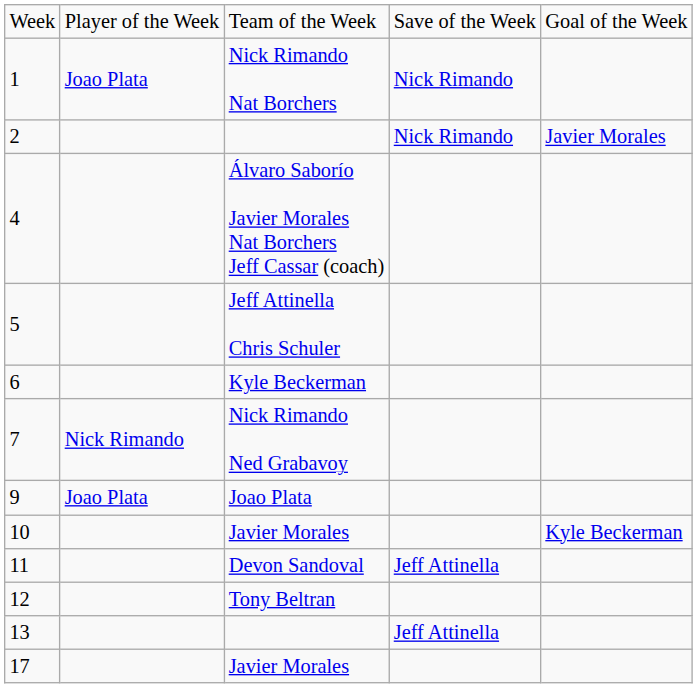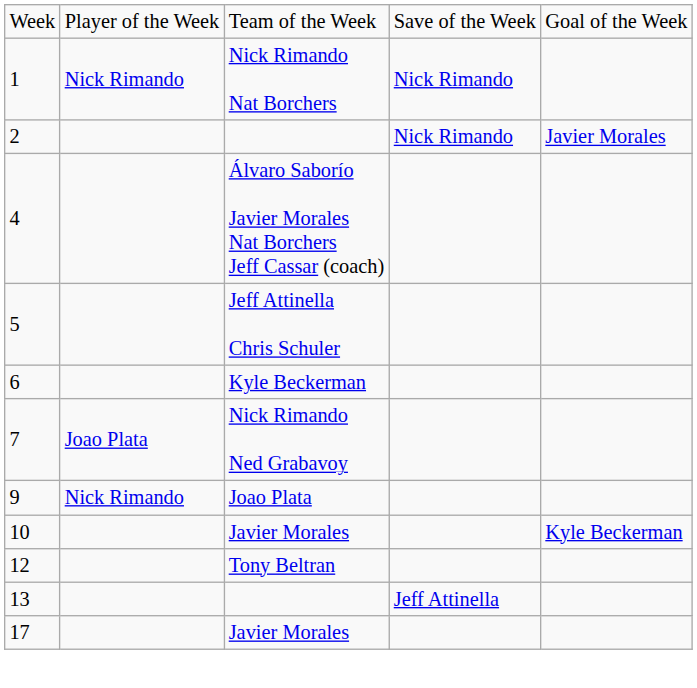(106, 79) Joao Plata -> (124, 79) Nick Rimando
(124, 440) Nick Rimando -> (106, 440) Joao Plata
(106, 497) Joao Plata -> (124, 497) Nick Rimando
- row: (19, 564)
